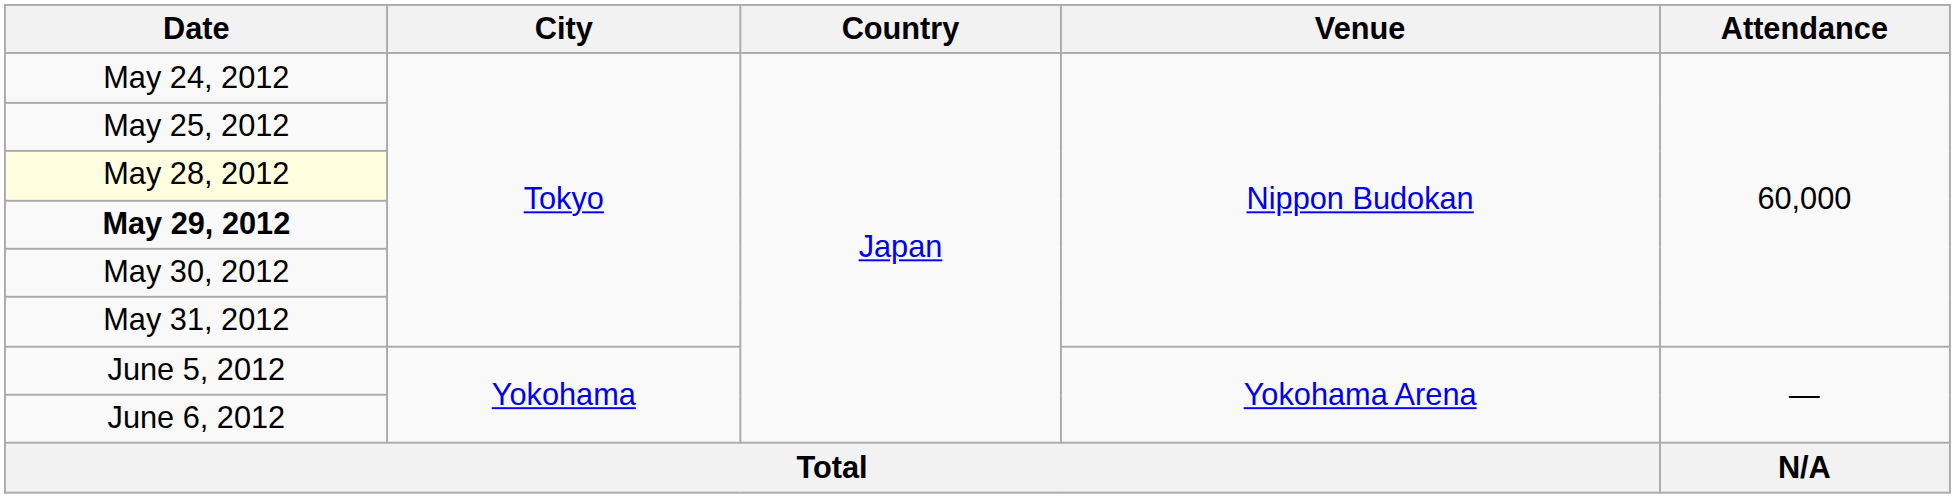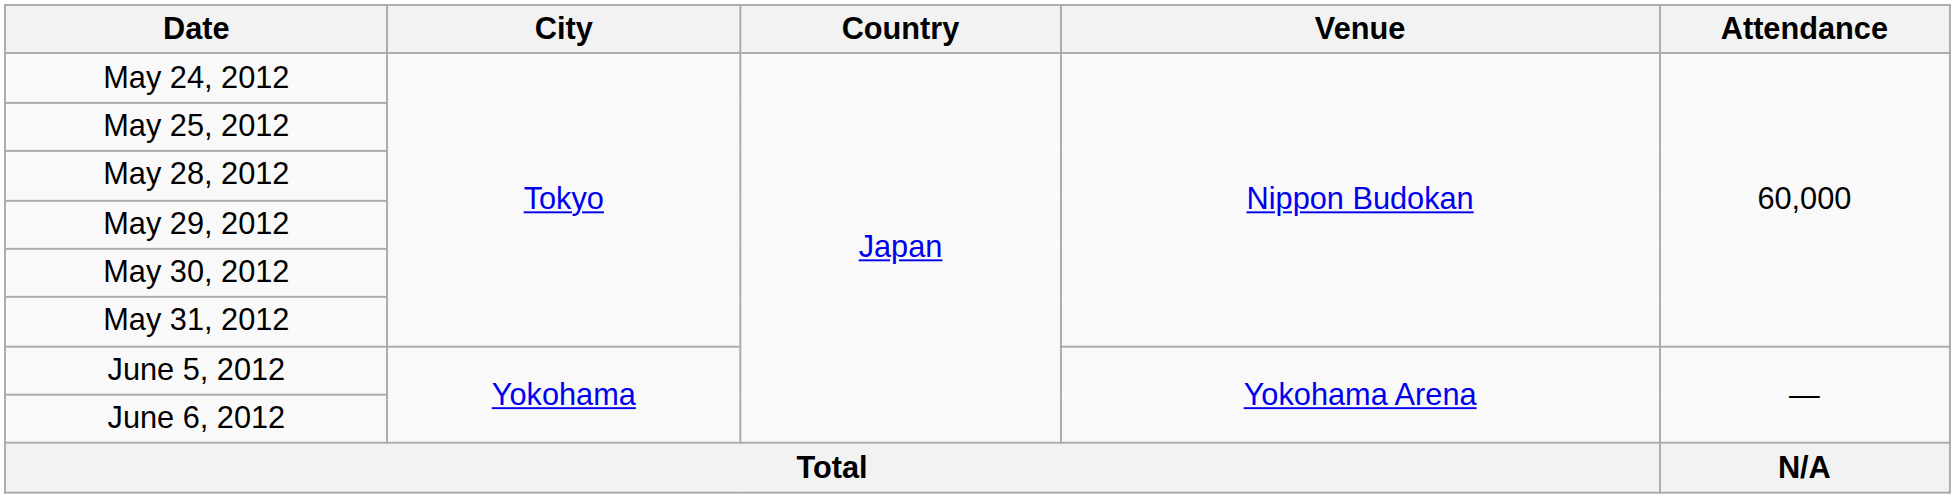(196, 175) lightyellow background -> (196, 175) no background
(196, 223) bold -> (196, 223) normal
